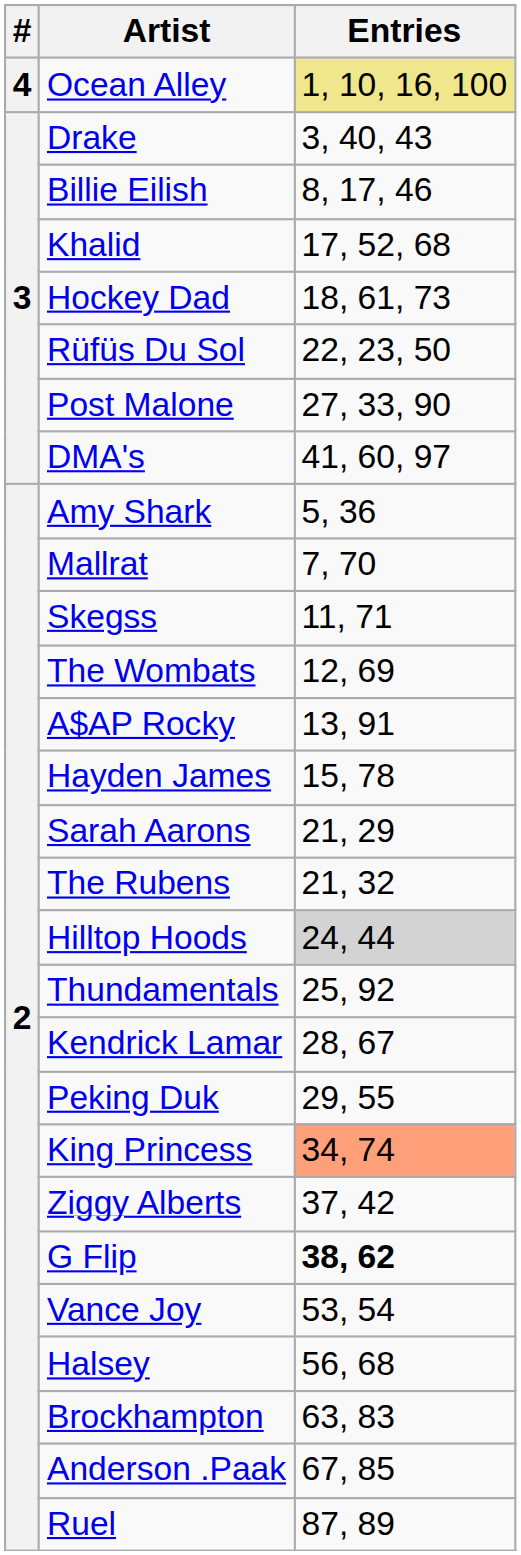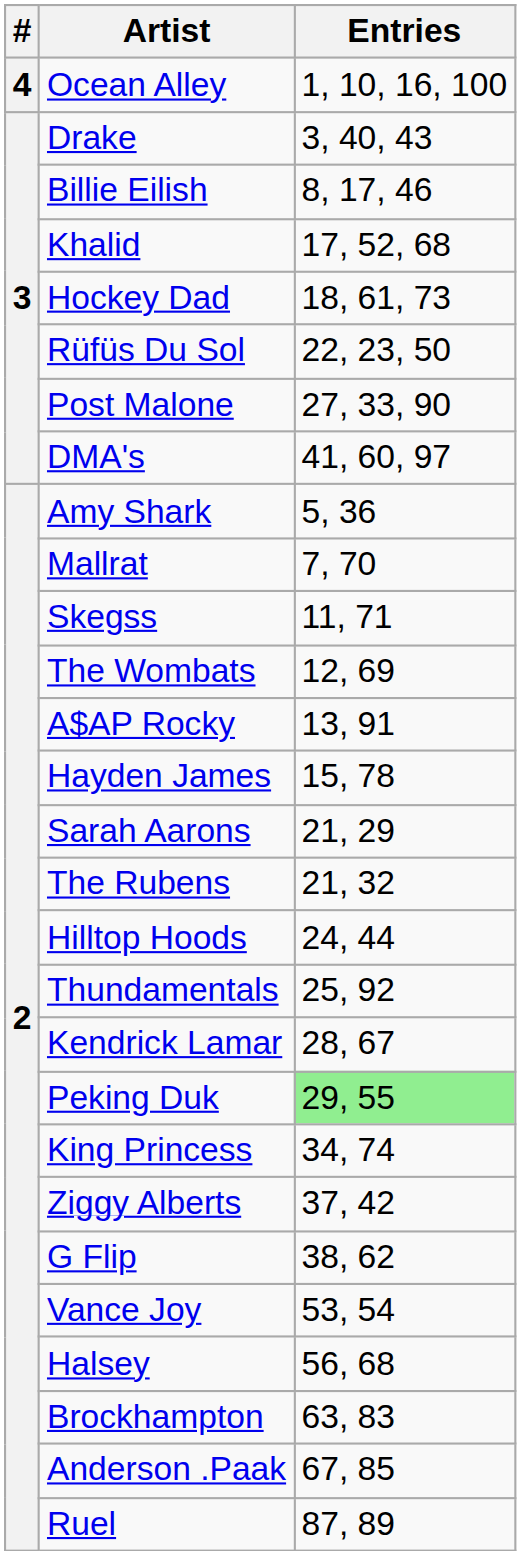(404, 84) khaki background -> (404, 84) no background
(348, 937) lightgrey background -> (348, 937) no background
(348, 1096) no background -> (348, 1096) lightgreen background
(348, 1150) lightsalmon background -> (348, 1150) no background
(348, 1256) bold -> (348, 1256) normal
